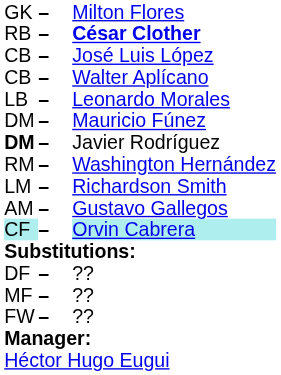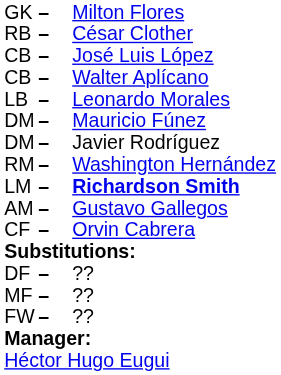(136, 34) bold -> (133, 34) normal
(19, 142) bold -> (19, 142) normal
(149, 186) normal -> (156, 186) bold
(17, 229) paleturquoise background -> (17, 229) no background
(134, 229) paleturquoise background -> (134, 229) no background
